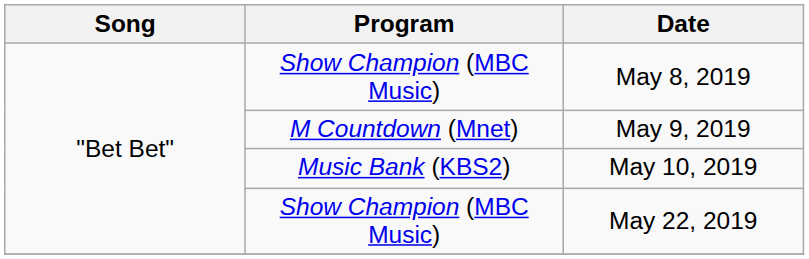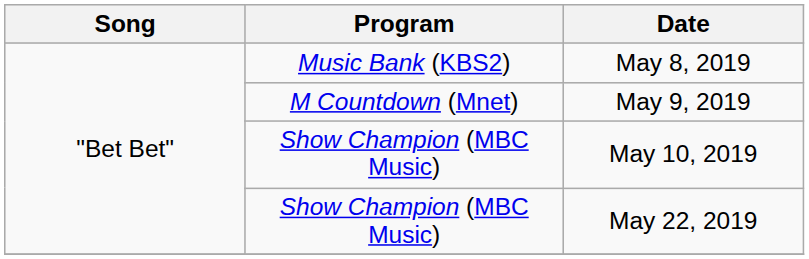(404, 76) Show Champion (MBC Music) -> (404, 62) Music Bank (KBS2)
(404, 167) Music Bank (KBS2) -> (404, 154) Show Champion (MBC Music)
